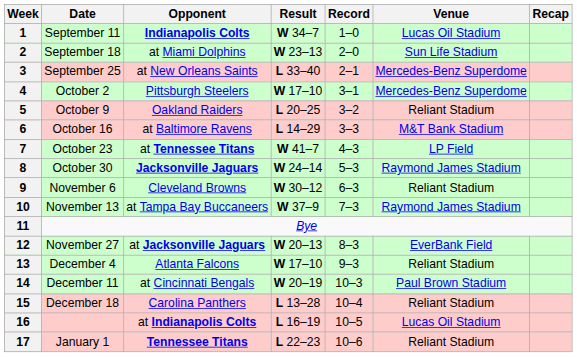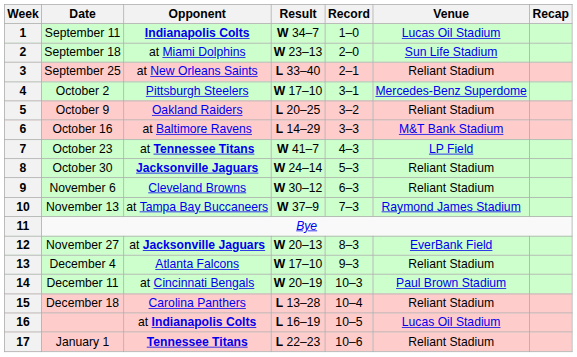(451, 71) Mercedes-Benz Superdome -> (451, 71) Reliant Stadium
(451, 168) Raymond James Stadium -> (451, 168) Reliant Stadium
